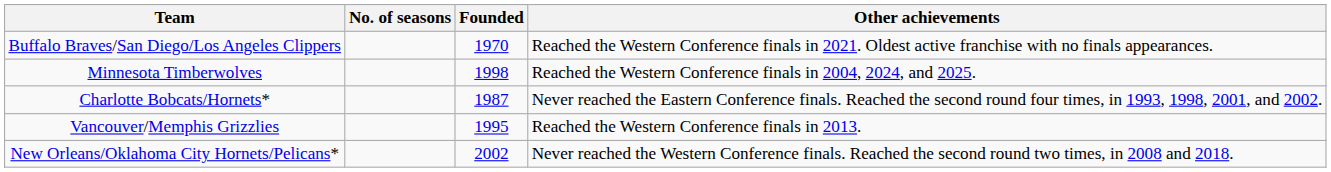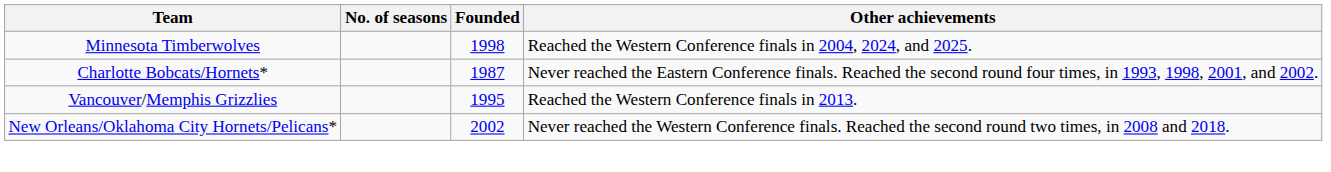- row: (175, 45)
